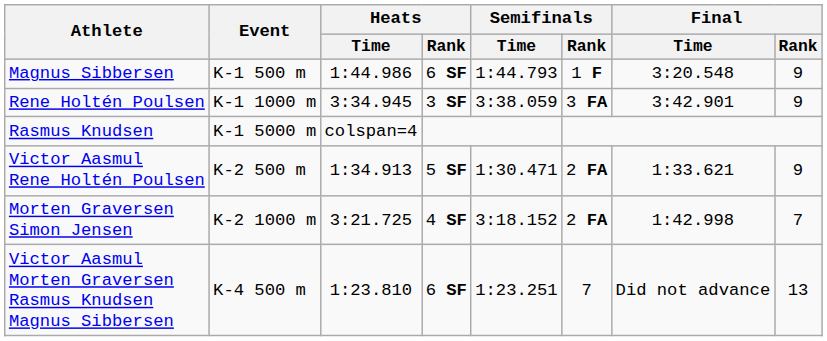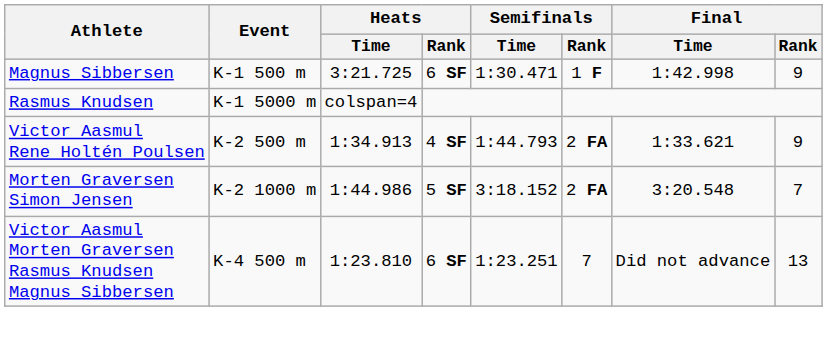(371, 73) 1:44.986 -> (371, 73) 3:21.725
(516, 73) 1:44.793 -> (516, 73) 1:30.471
(693, 73) 3:20.548 -> (693, 73) 1:42.998
- row: (107, 102)
(446, 170) 5 SF -> (446, 141) 4 SF
(516, 170) 1:30.471 -> (516, 141) 1:44.793
(371, 220) 3:21.725 -> (371, 191) 1:44.986
(446, 220) 4 SF -> (446, 191) 5 SF
(693, 220) 1:42.998 -> (693, 191) 3:20.548
